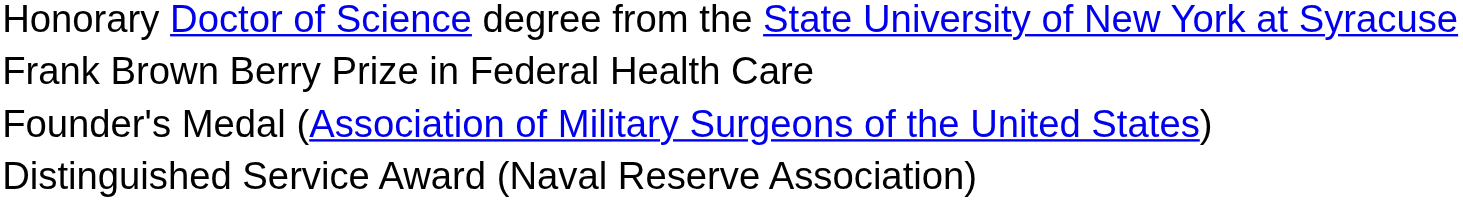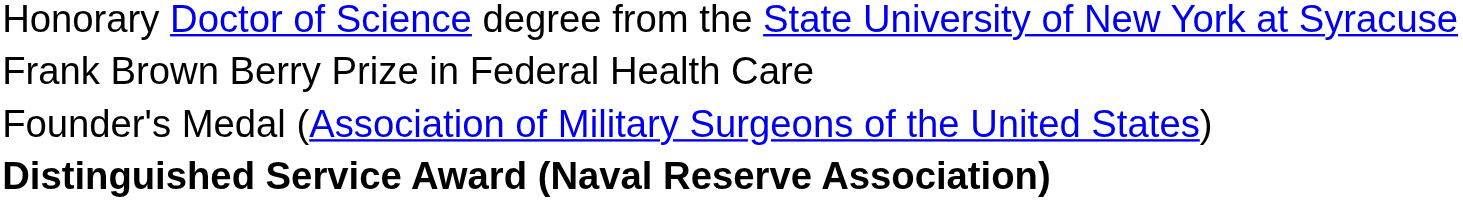(490, 176) normal -> (526, 176) bold
